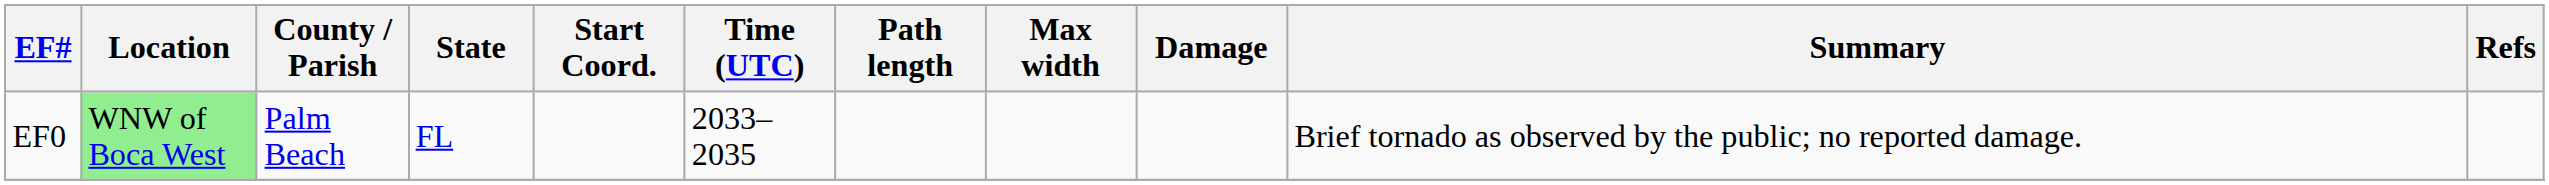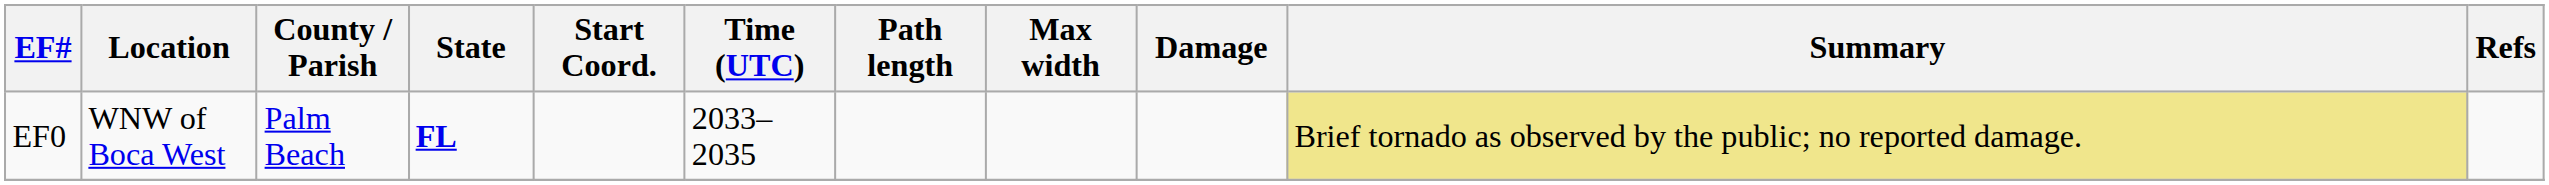(157, 135) lightgreen background -> (157, 135) no background
(434, 135) normal -> (436, 135) bold
(1688, 135) no background -> (1688, 135) khaki background
